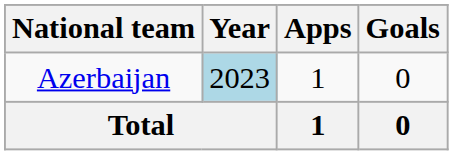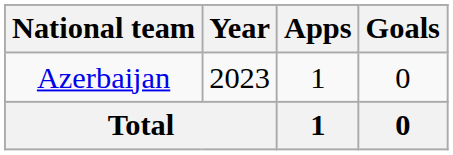(240, 76) lightblue background -> (240, 76) no background
